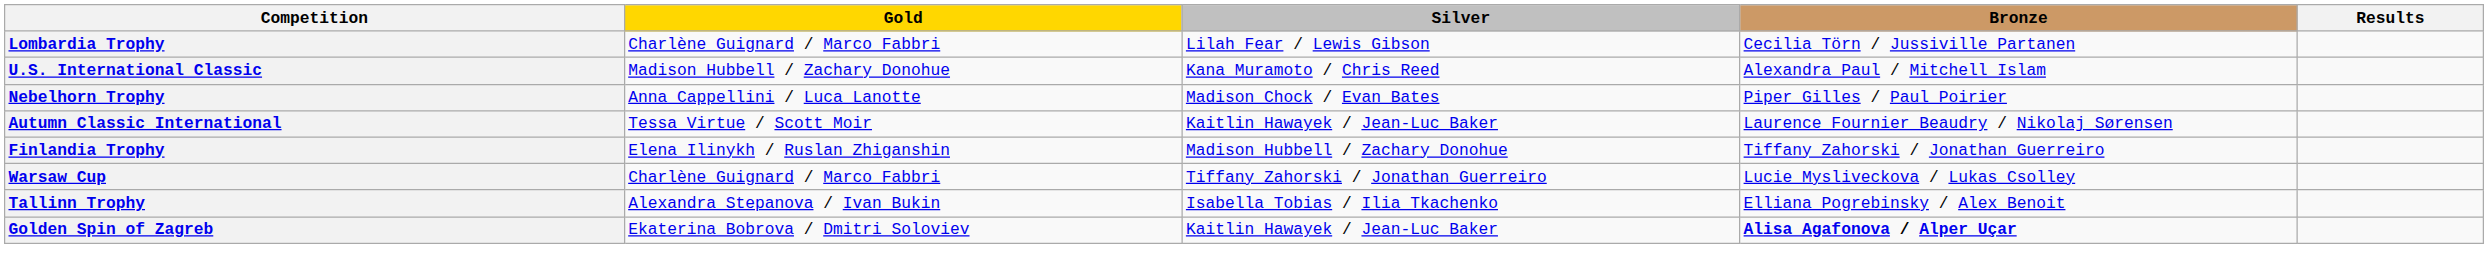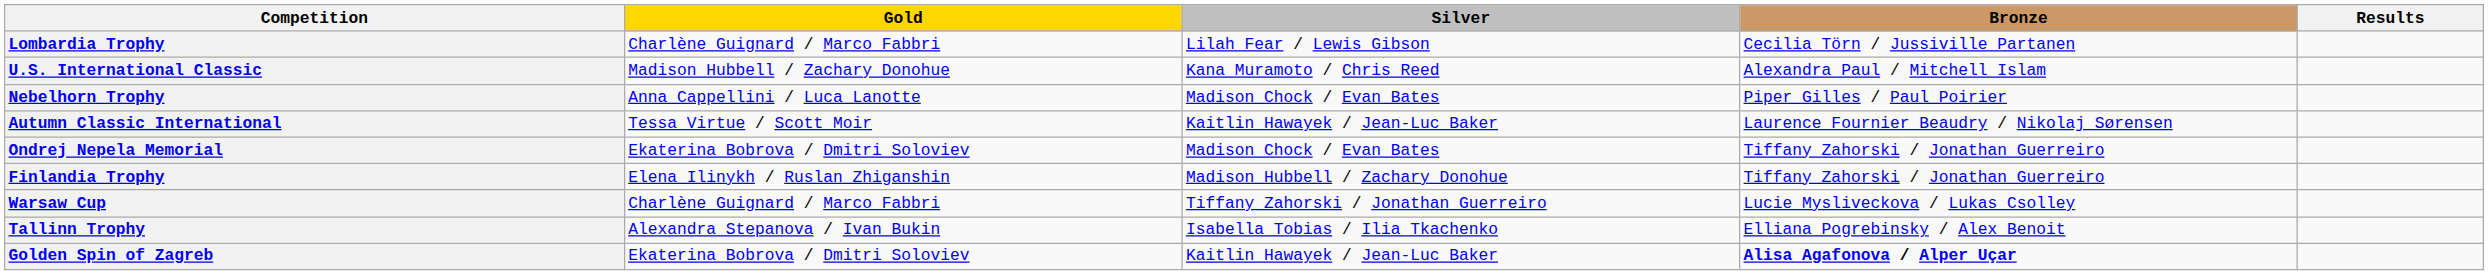+ row: (116, 150)
